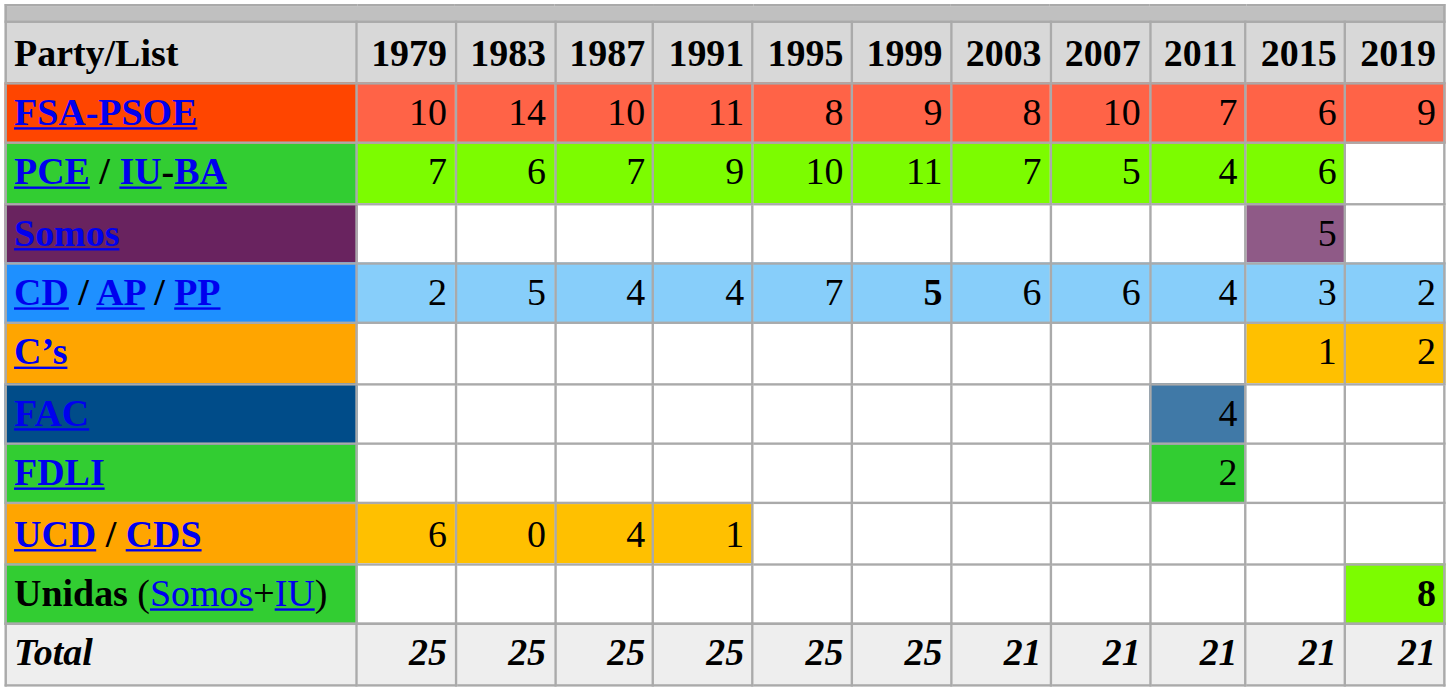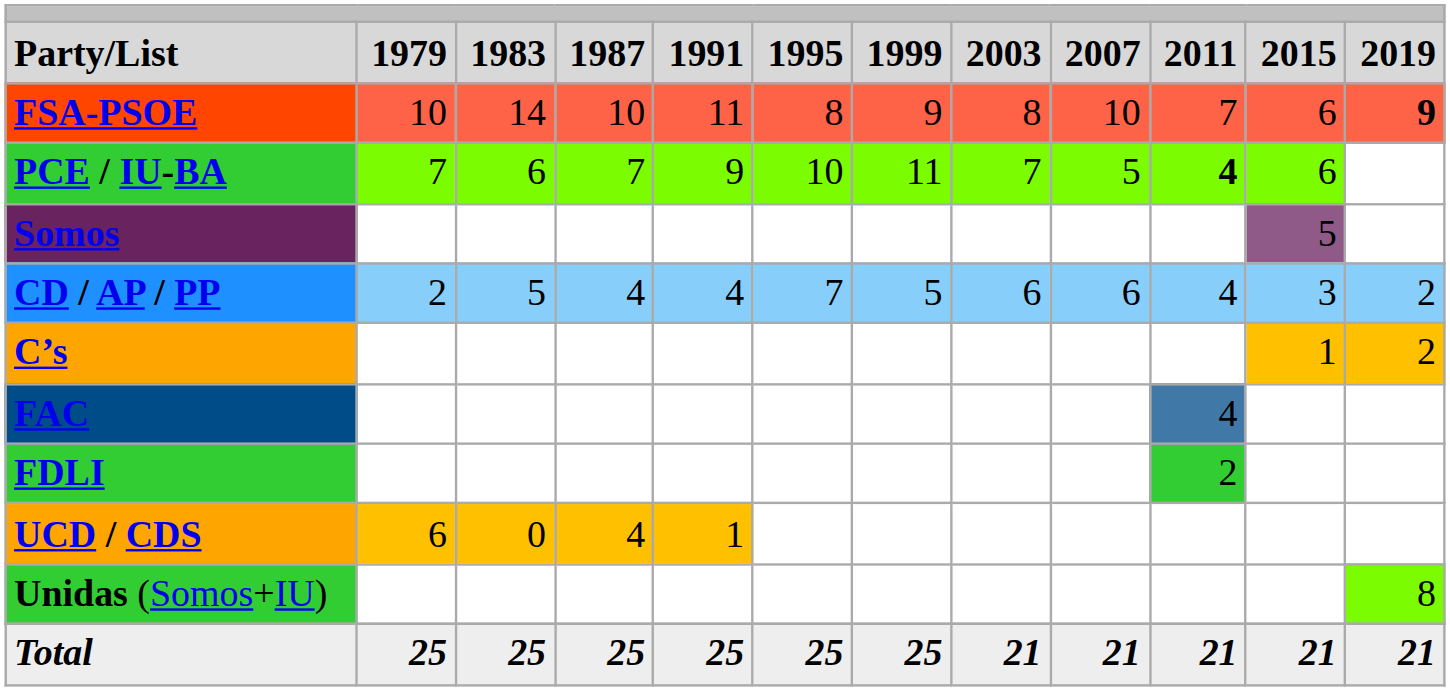(1427, 112) normal -> (1427, 112) bold
(1228, 172) normal -> (1228, 172) bold
(933, 292) bold -> (933, 292) normal
(1427, 593) bold -> (1427, 593) normal
